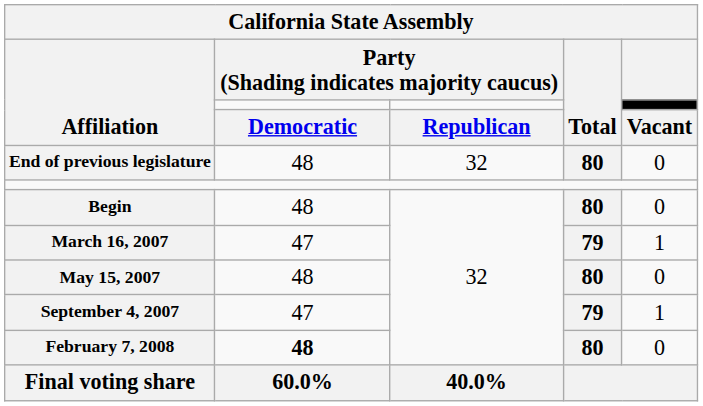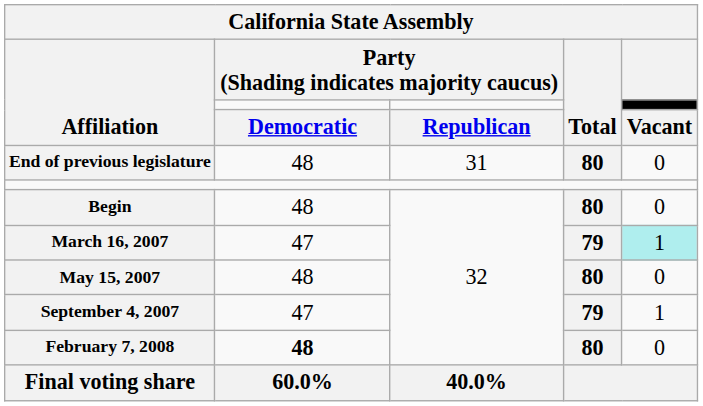(477, 162) 32 -> (477, 162) 31
(659, 242) no background -> (659, 242) paleturquoise background
